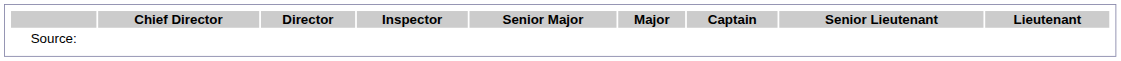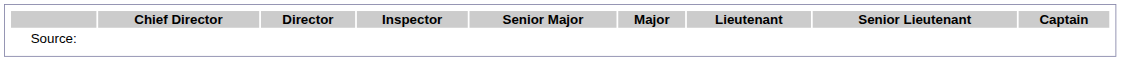columns swapped: (732, 19) <-> (1047, 19)
